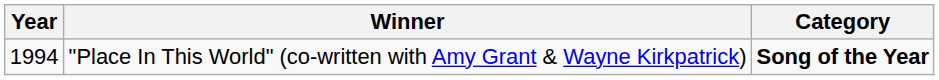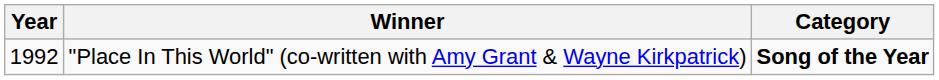(34, 56) 1994 -> (34, 56) 1992
